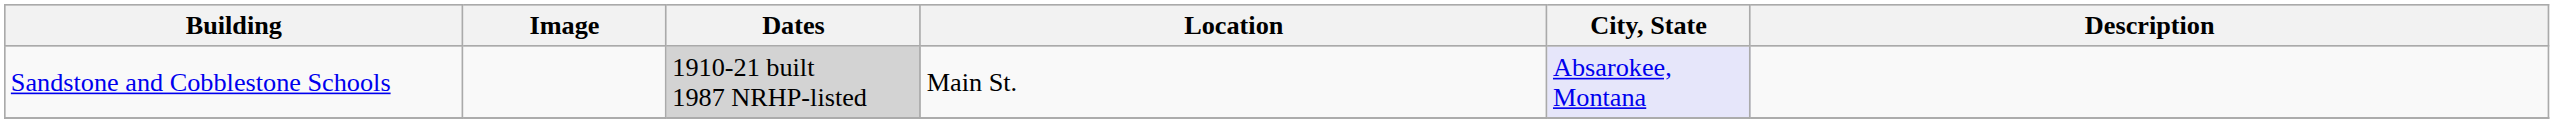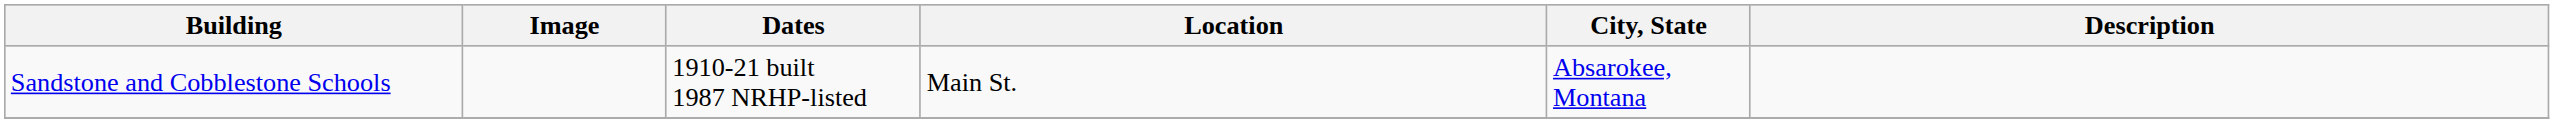(770, 81) lightgrey background -> (770, 81) no background
(1612, 81) lavender background -> (1612, 81) no background
